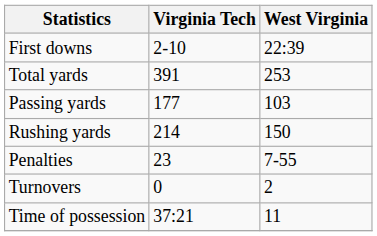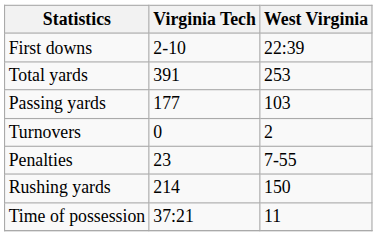rows swapped: (60, 132) <-> (45, 188)
